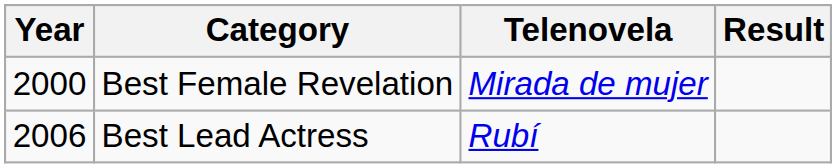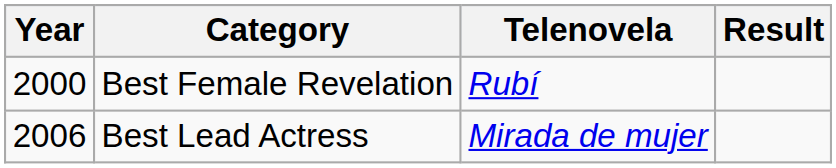(588, 83) Mirada de mujer -> (503, 83) Rubí
(503, 135) Rubí -> (588, 135) Mirada de mujer
